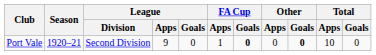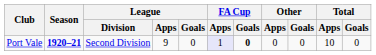(64, 43) normal -> (64, 43) bold
(220, 43) no background -> (220, 43) lavender background
(302, 43) bold -> (302, 43) normal
